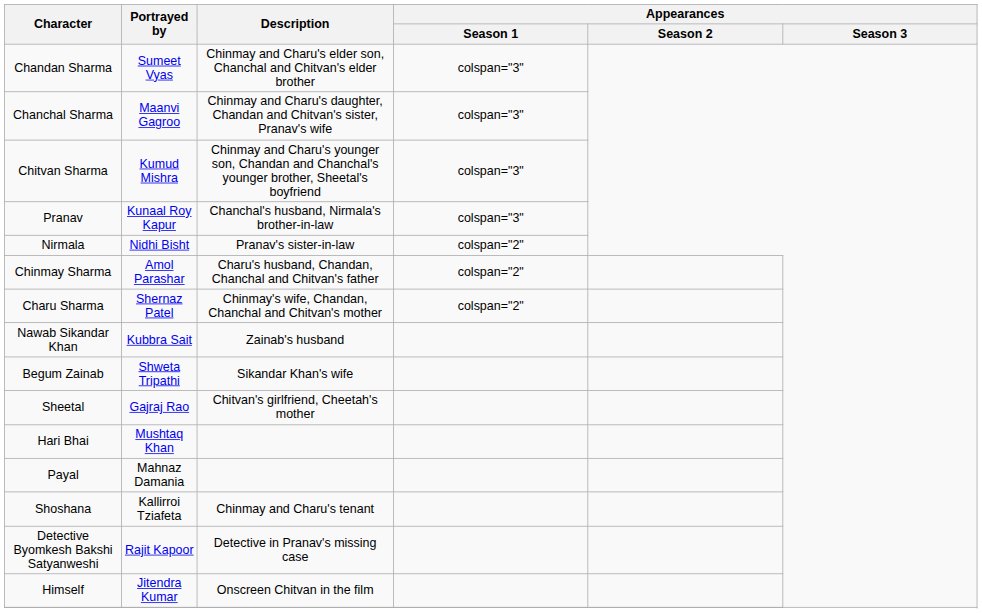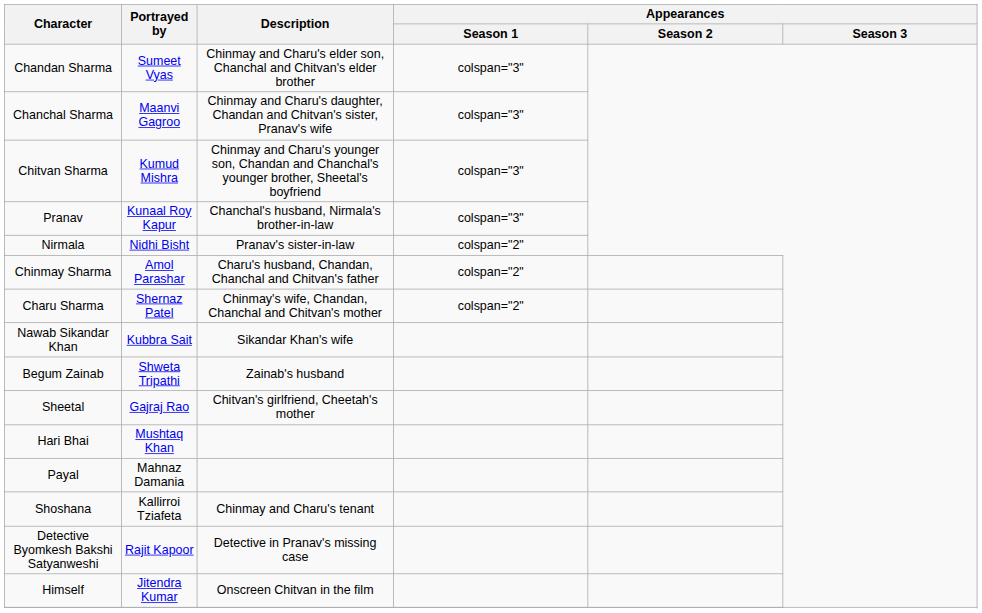(295, 339) Zainab's husband -> (295, 339) Sikandar Khan's wife
(295, 373) Sikandar Khan's wife -> (295, 373) Zainab's husband
